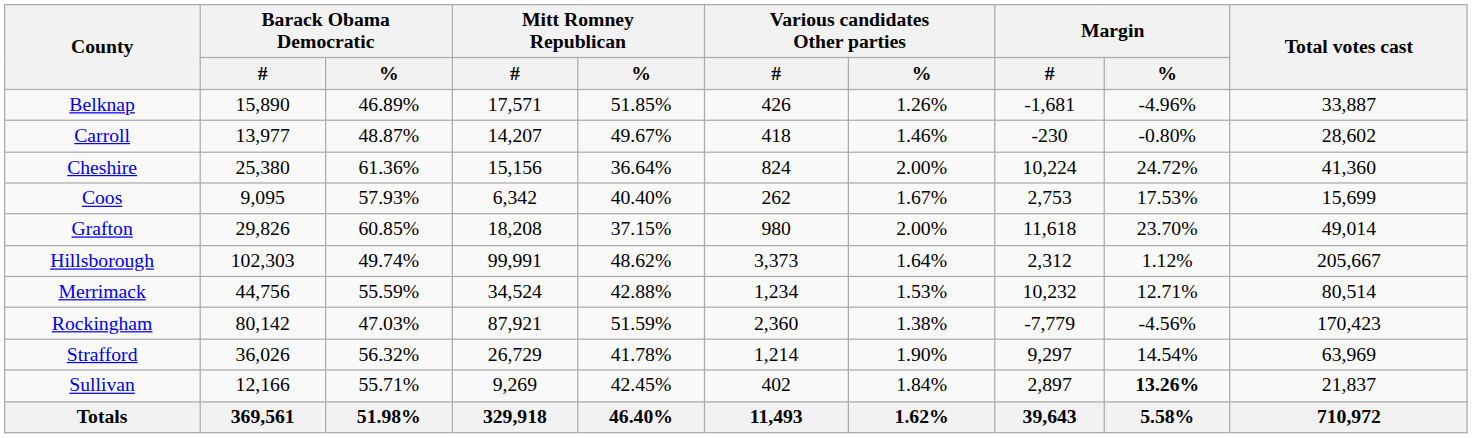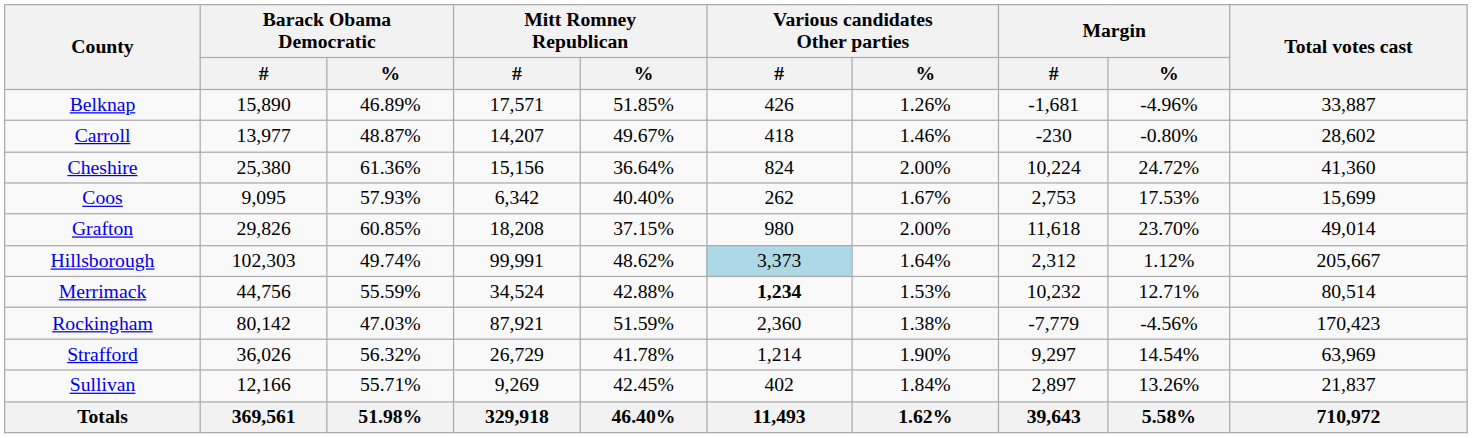(776, 260) no background -> (779, 260) lightblue background
(776, 291) normal -> (779, 291) bold
(1167, 385) bold -> (1169, 385) normal
